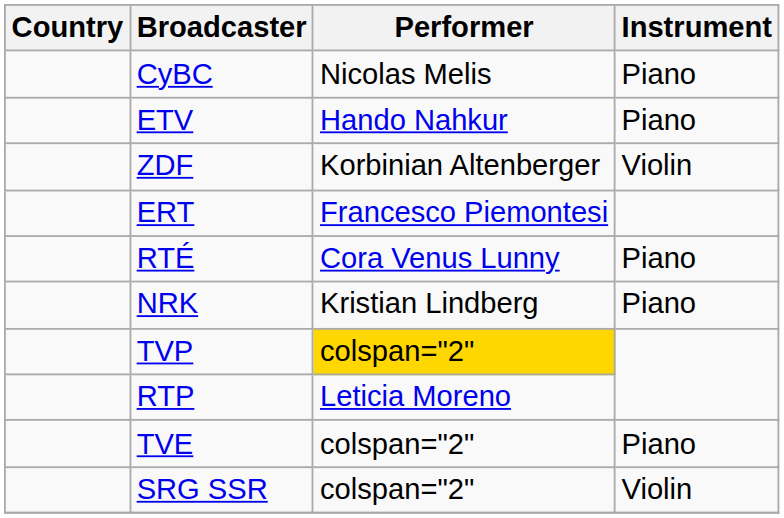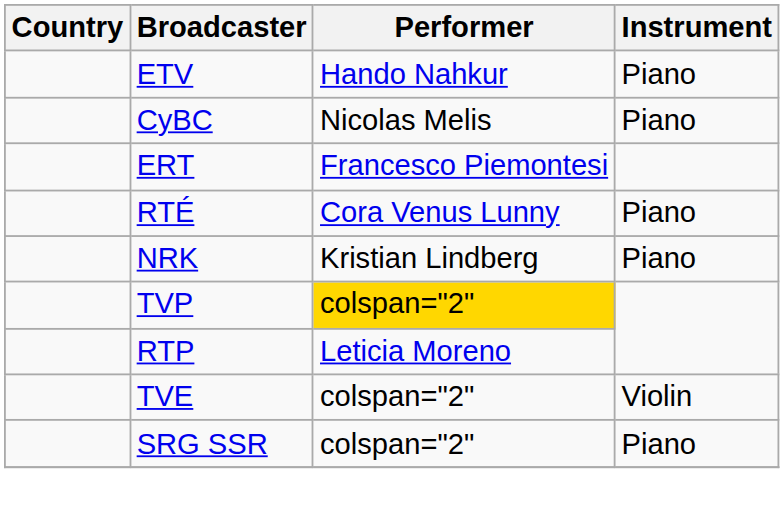rows swapped: (175, 73) <-> (165, 119)
- row: (165, 166)
(659, 443) Piano -> (657, 397) Violin
(657, 489) Violin -> (659, 443) Piano
